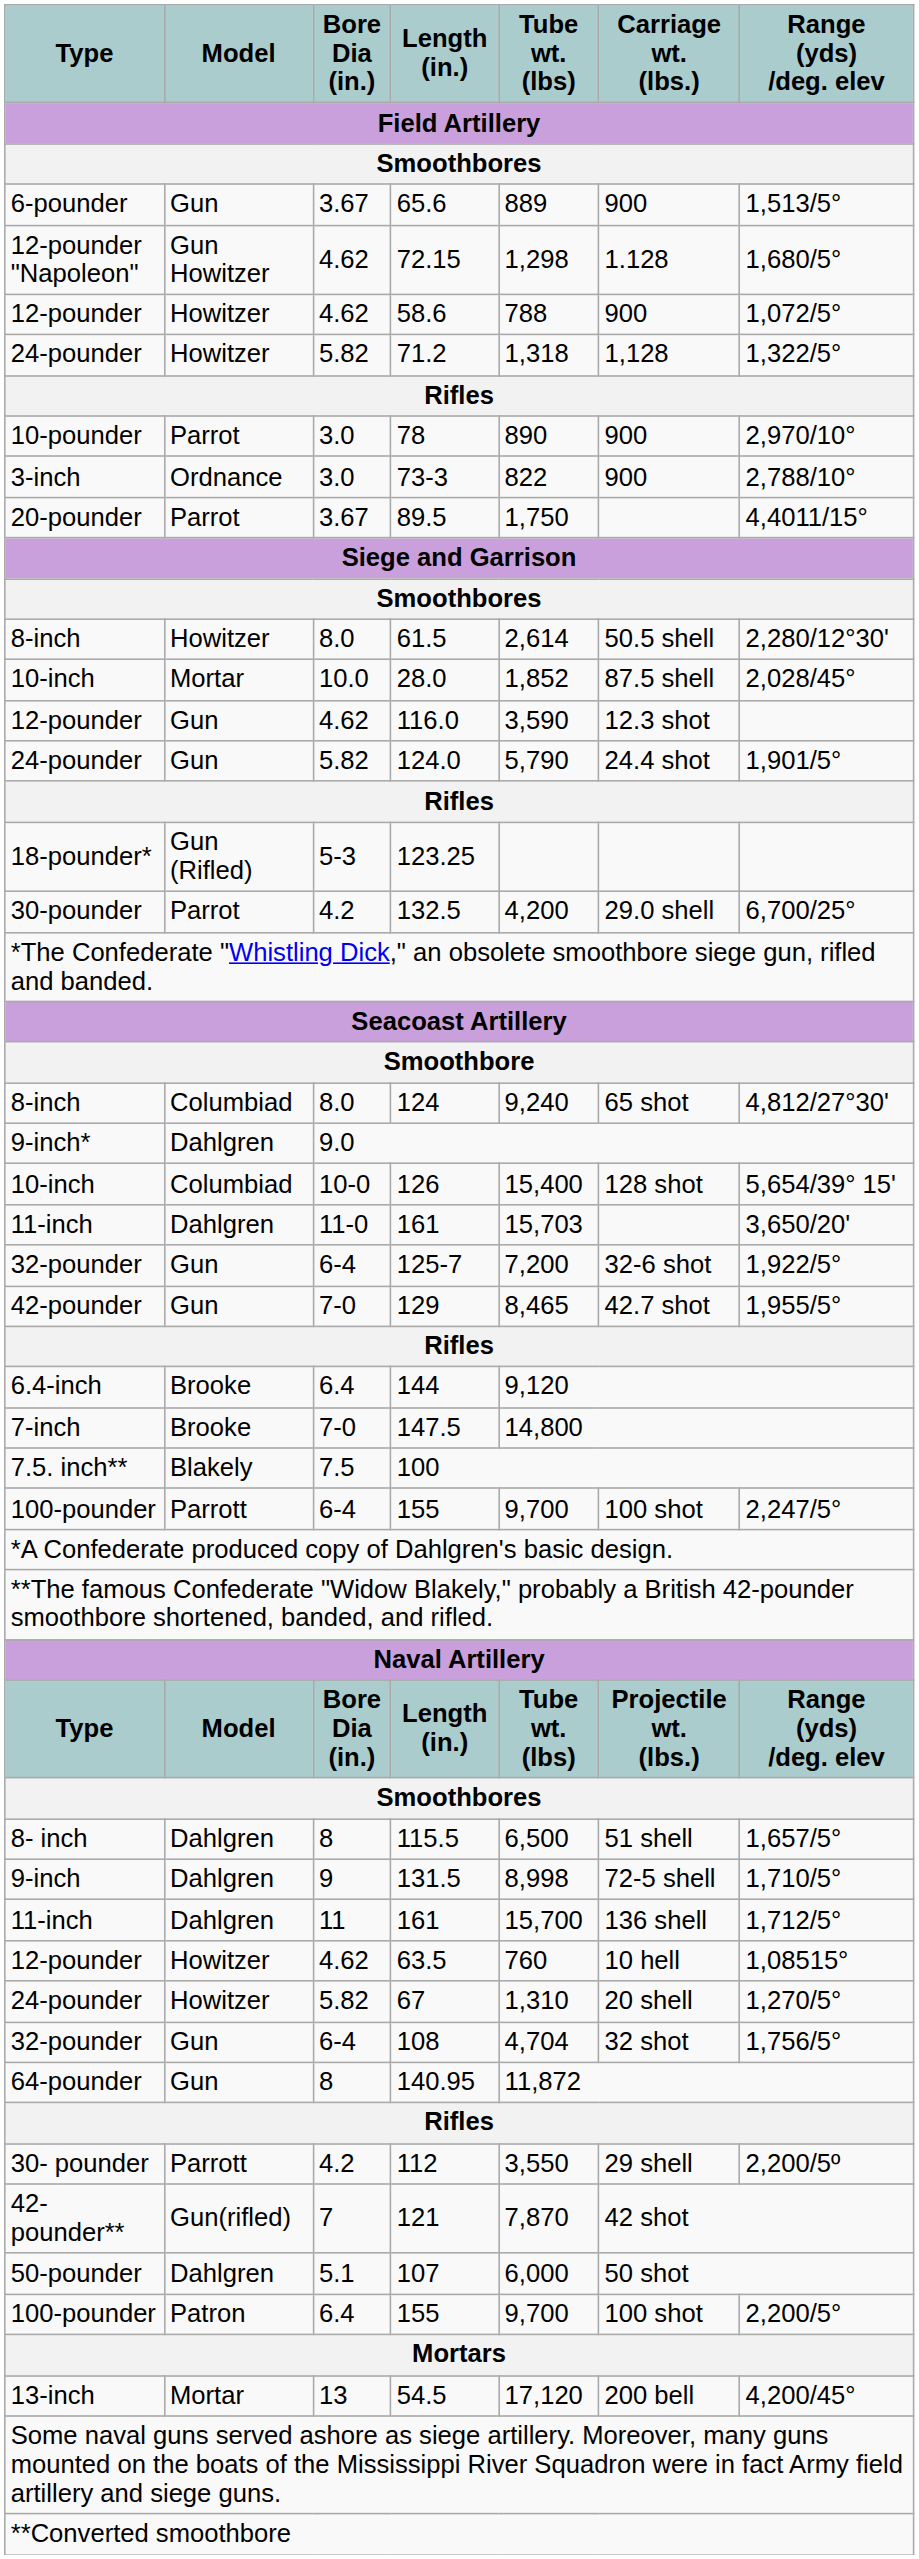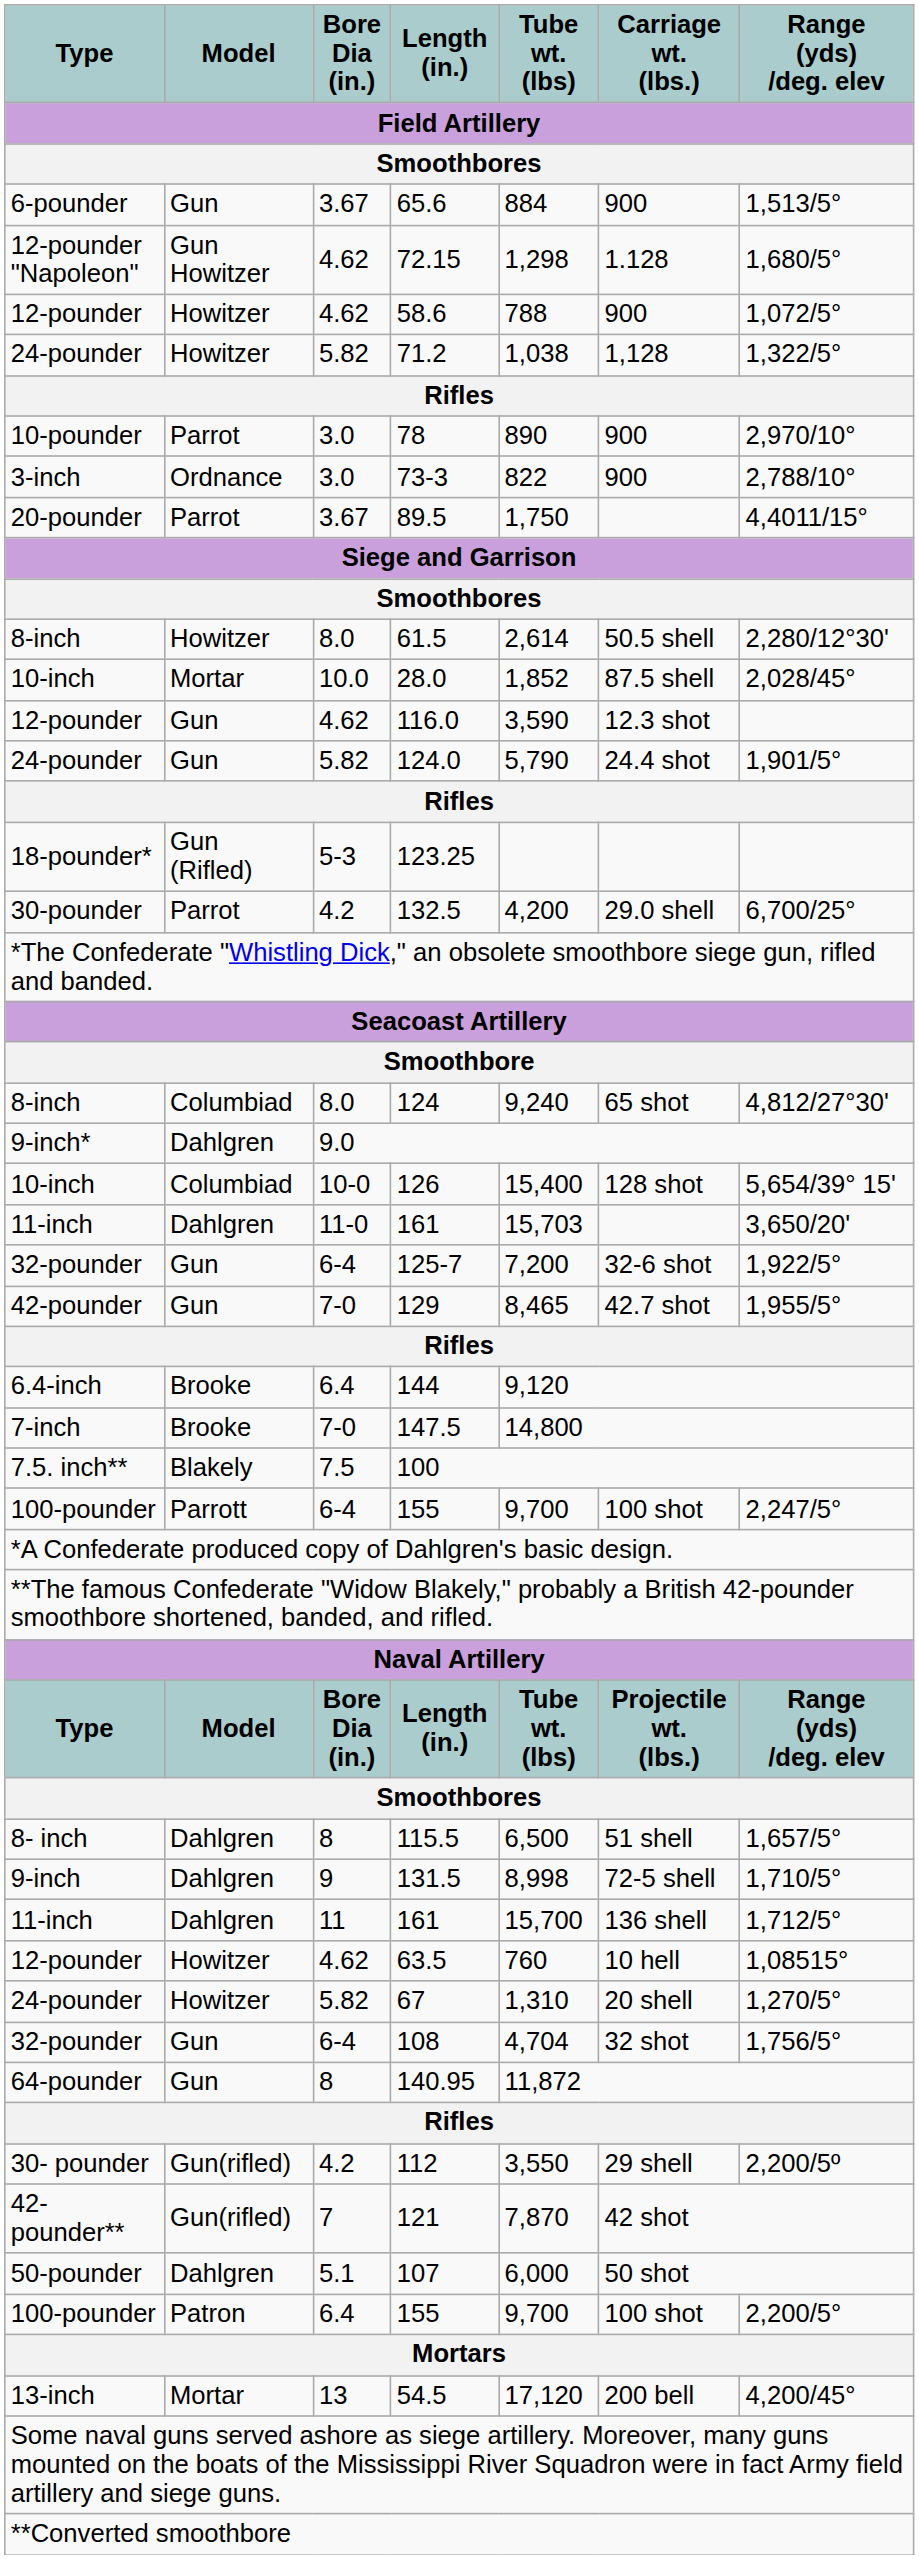(526, 204) 889 -> (526, 204) 884
(537, 354) 1,318 -> (537, 354) 1,038
(208, 2163) Parrott -> (230, 2163) Gun(rifled)
